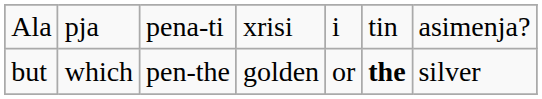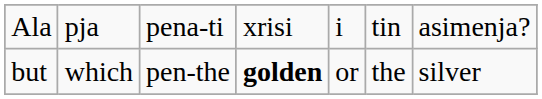(281, 71) normal -> (283, 71) bold
(387, 71) bold -> (388, 71) normal
